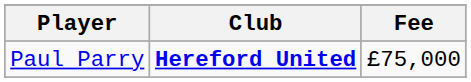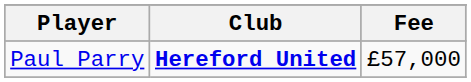(414, 60) £75,000 -> (414, 60) £57,000
